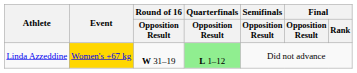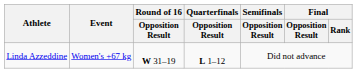(101, 56) gold background -> (101, 56) no background
(212, 61) lightgreen background -> (212, 61) no background
